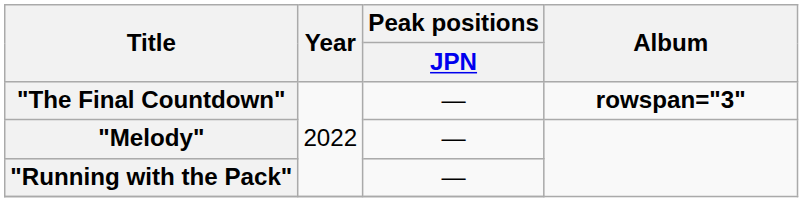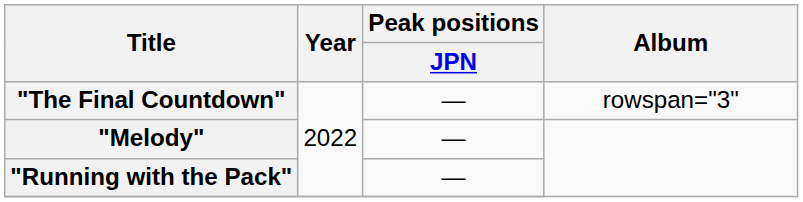(671, 100) bold -> (671, 100) normal
